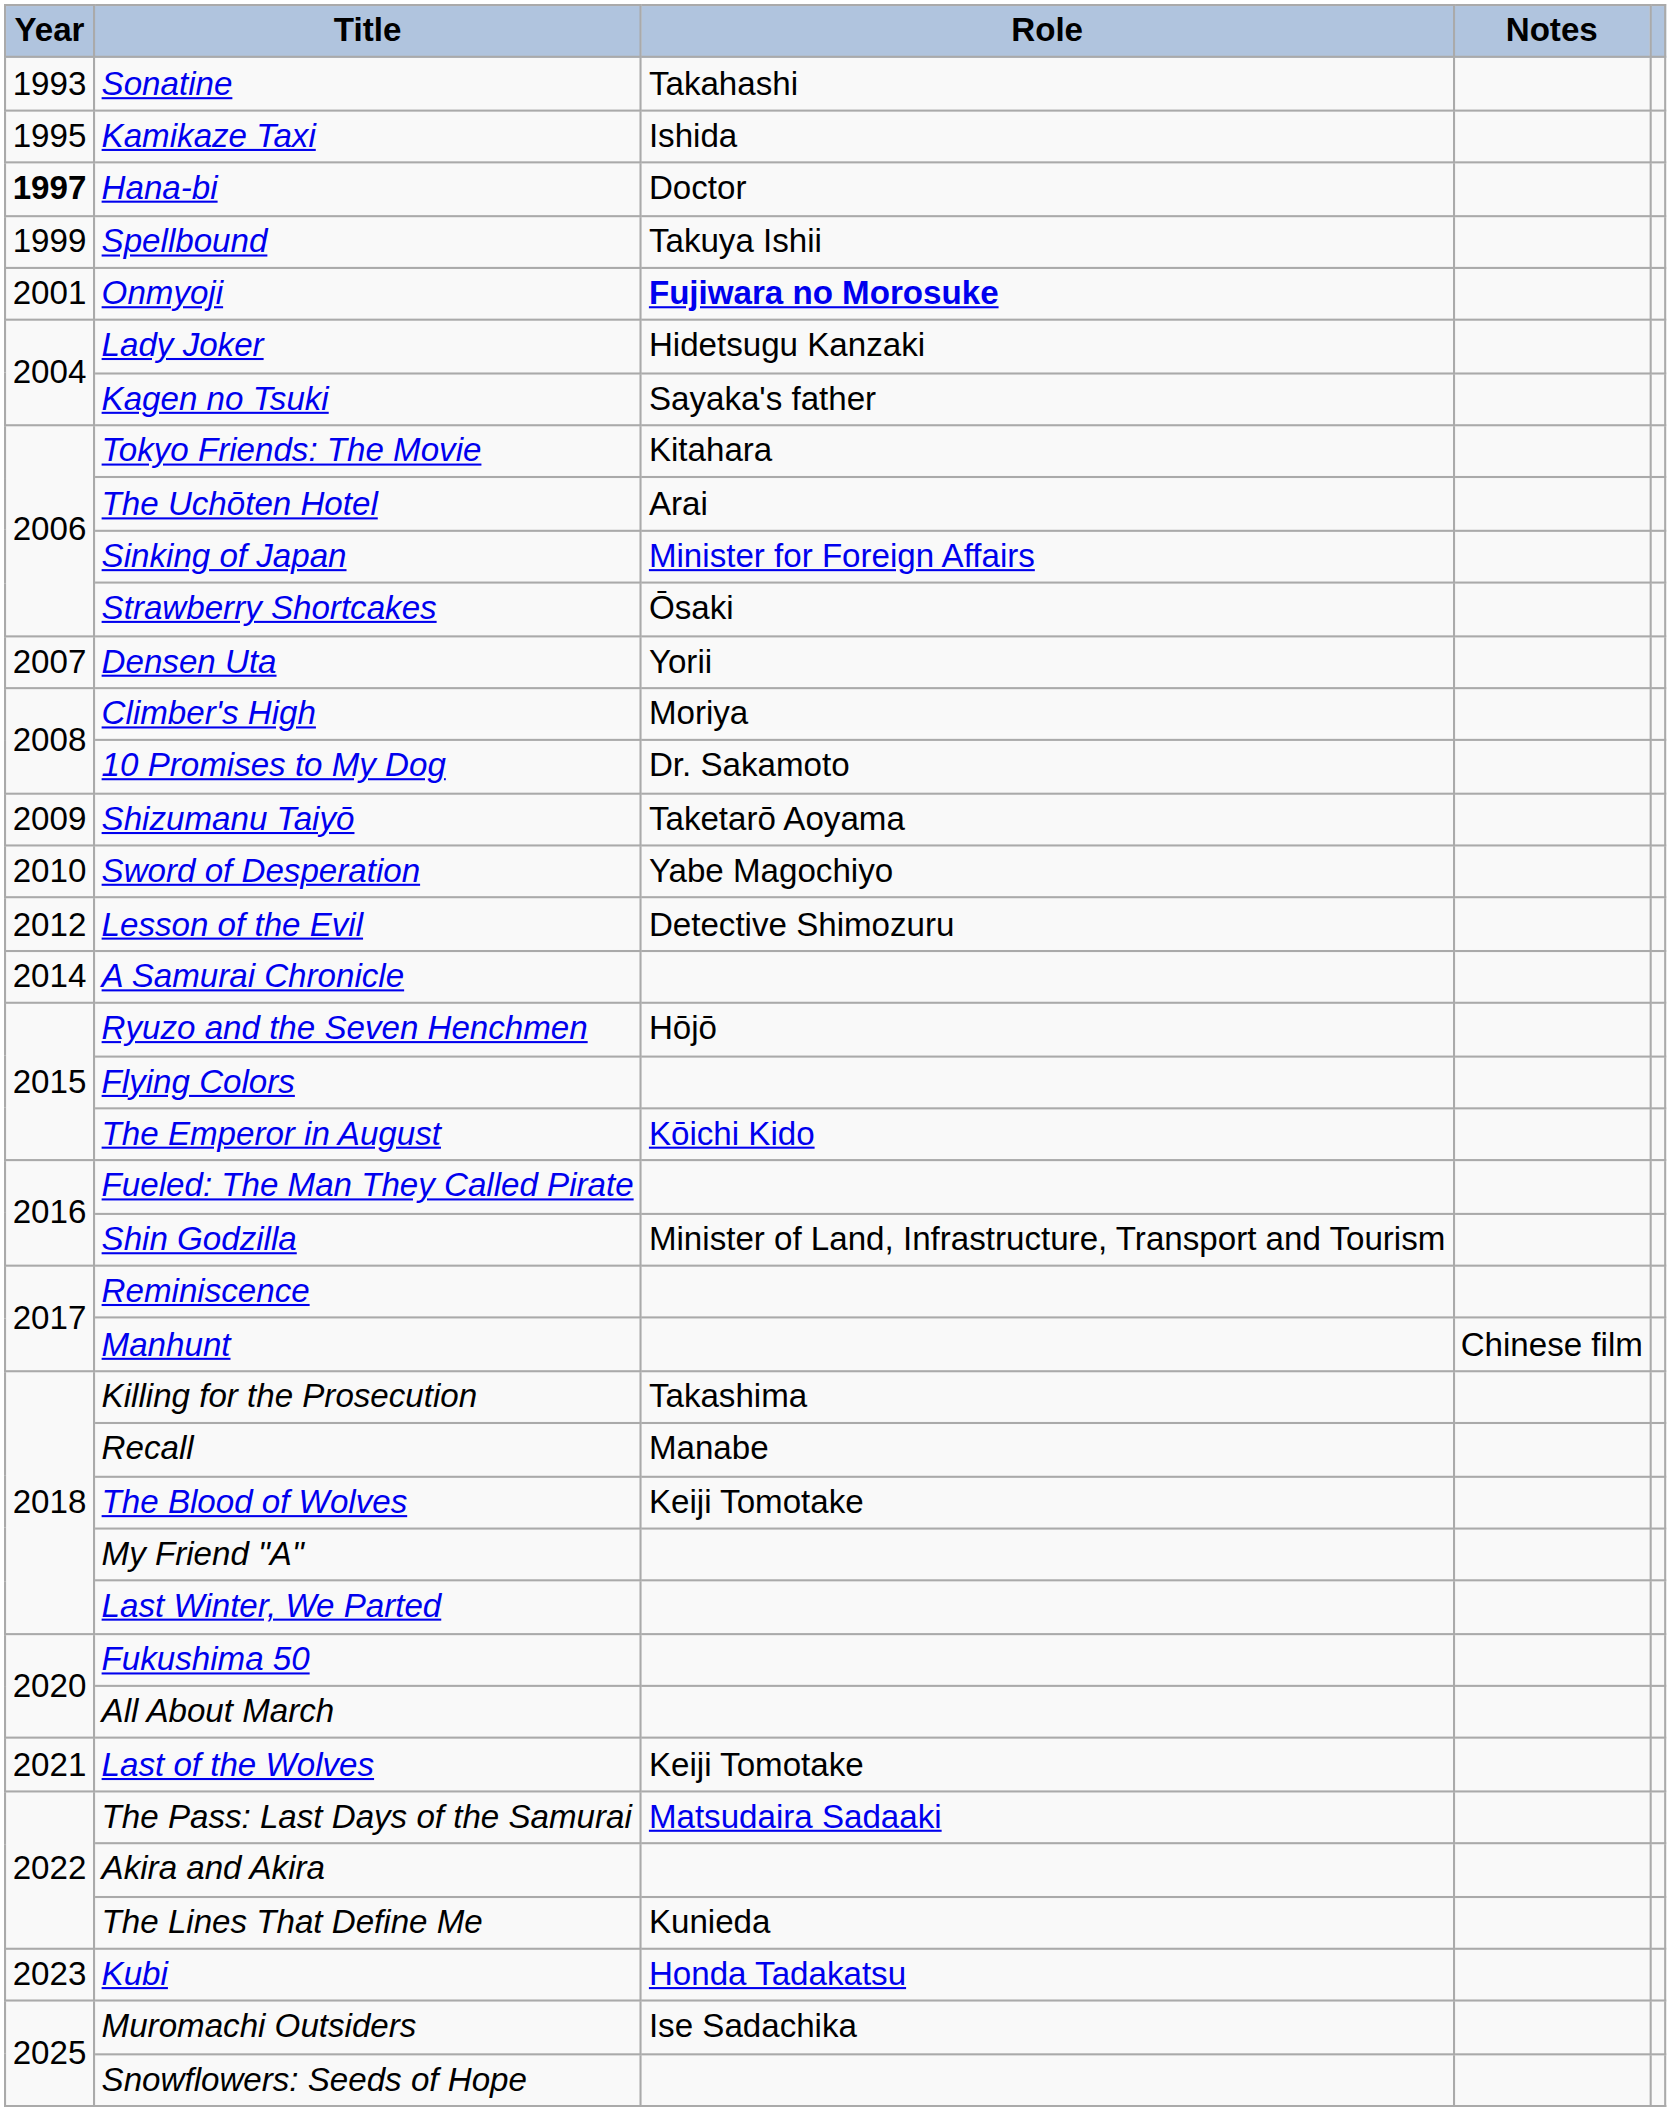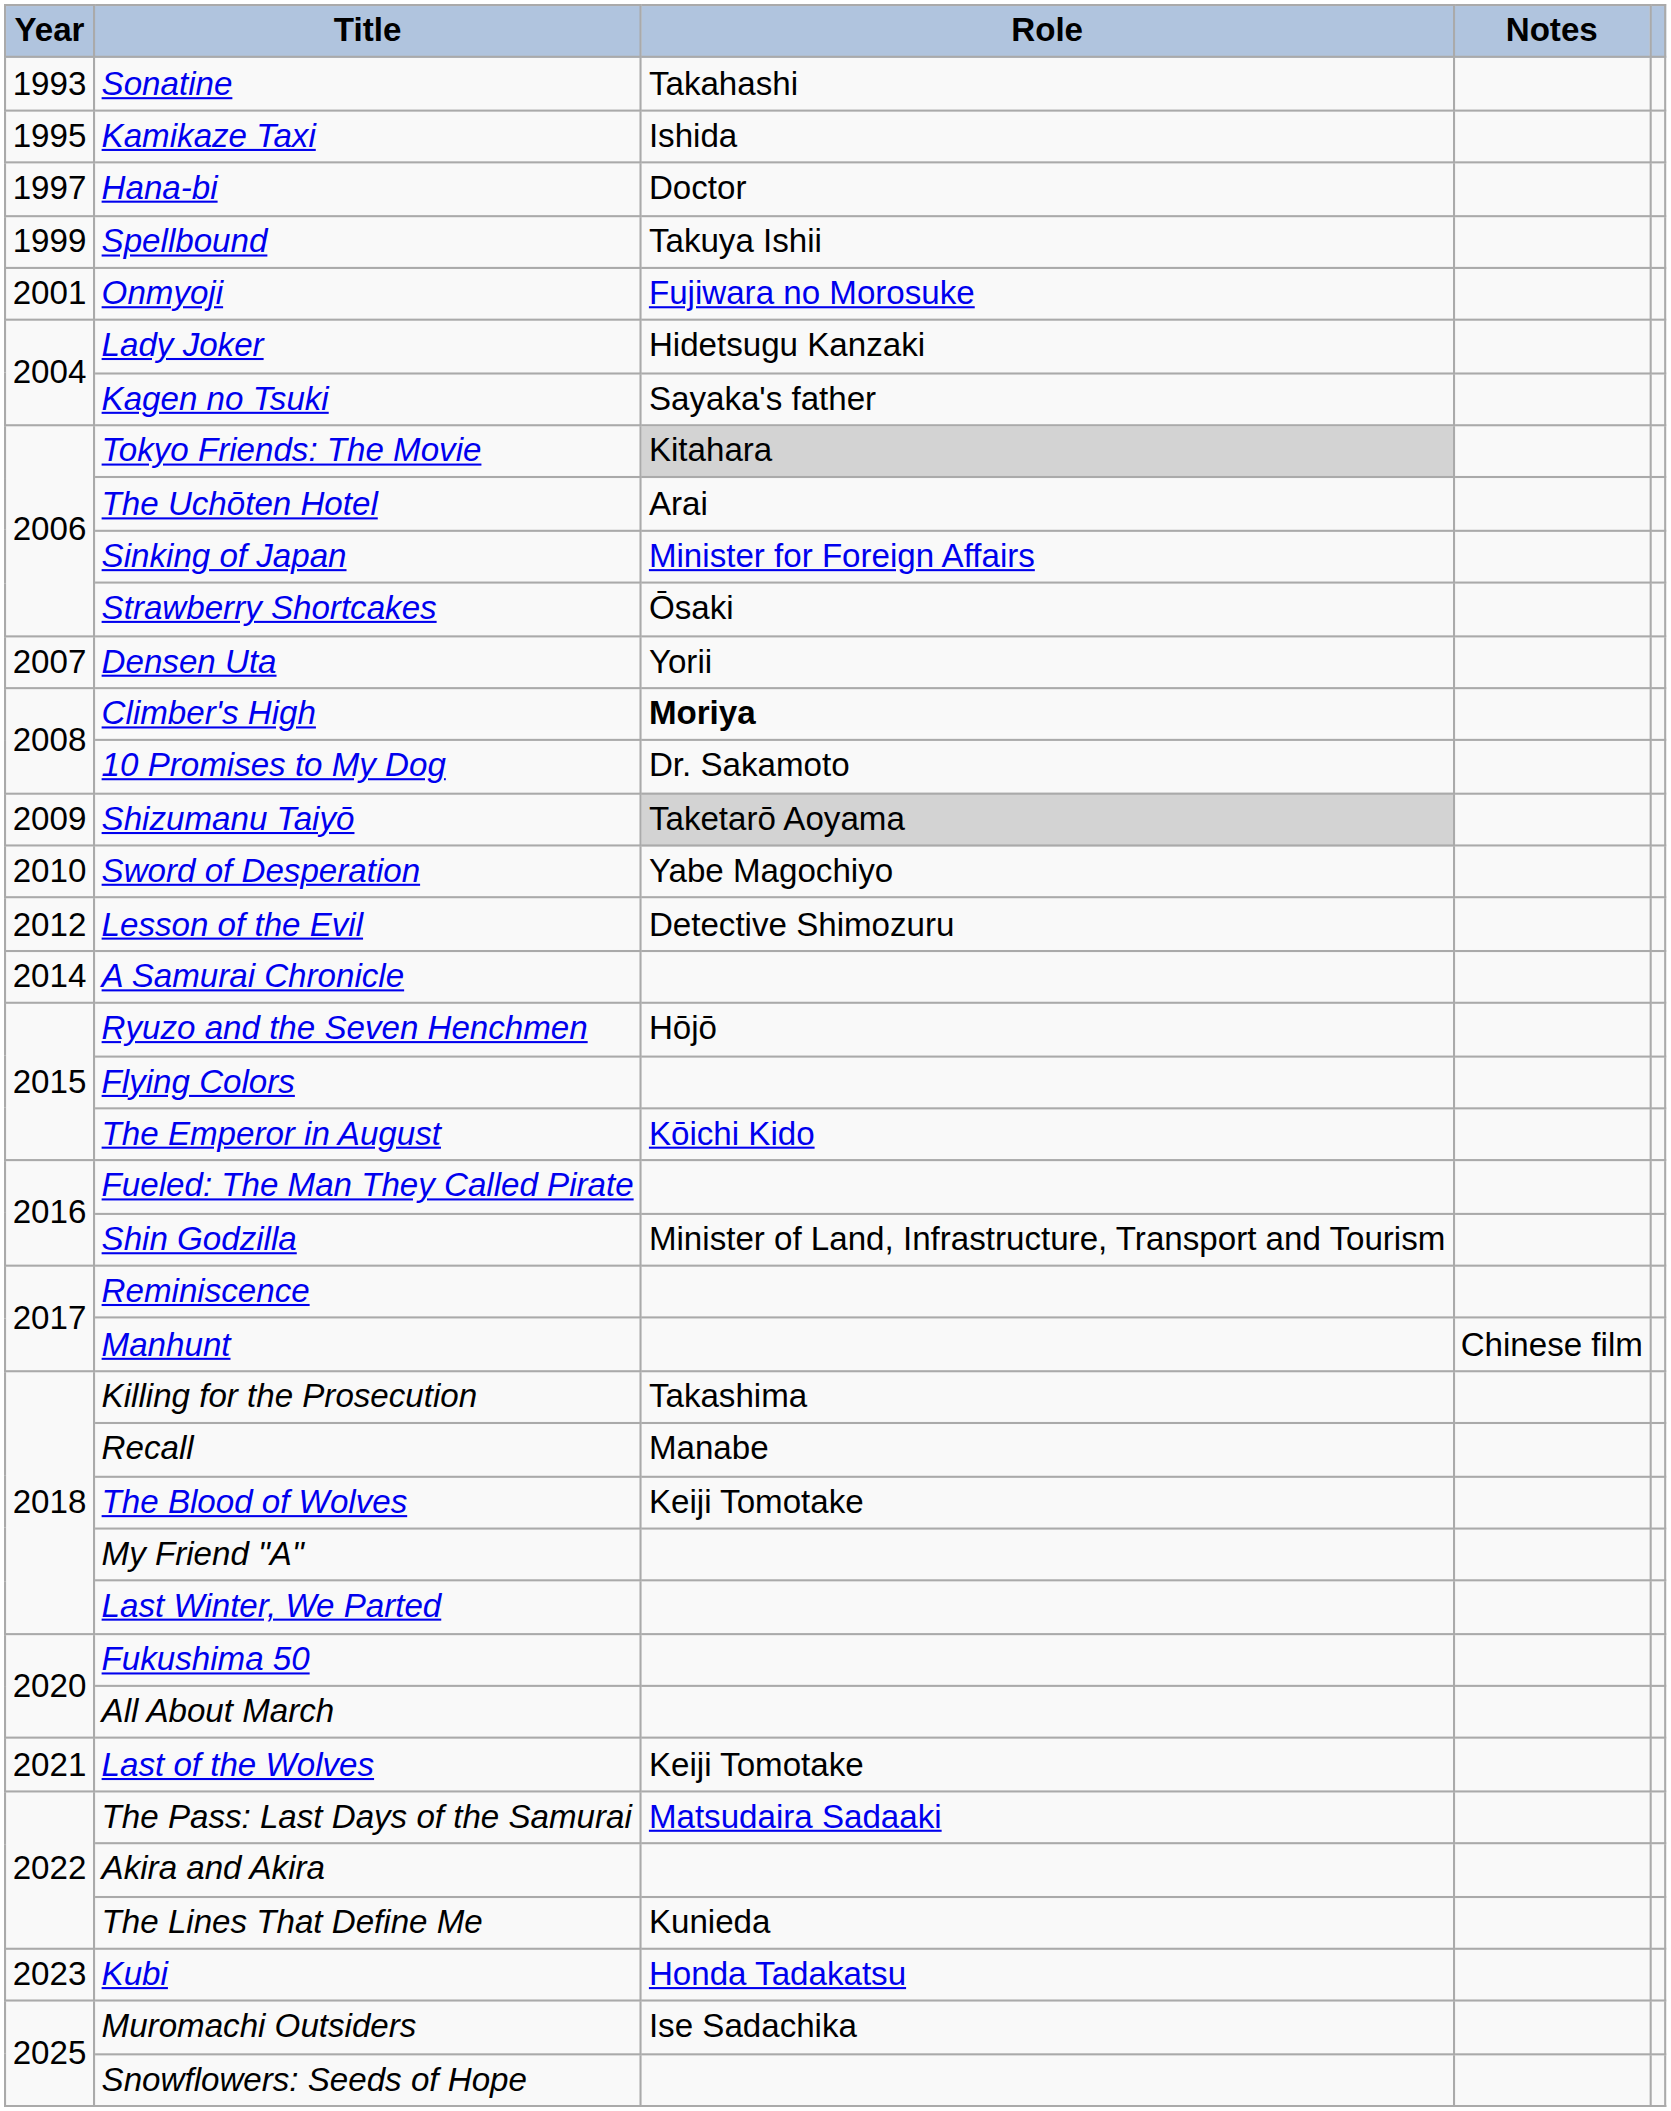(50, 188) bold -> (50, 188) normal
(824, 293) bold -> (812, 293) normal
(711, 450) no background -> (711, 450) lightgrey background
(699, 713) normal -> (702, 713) bold
(777, 818) no background -> (777, 818) lightgrey background
